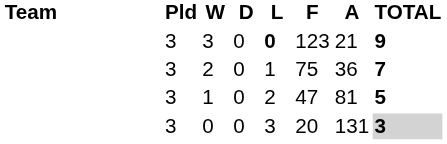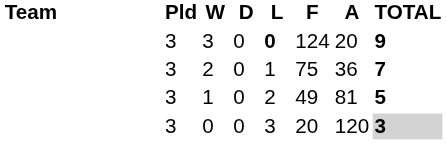(312, 41) 123 -> (312, 41) 124
(346, 41) 21 -> (346, 41) 20
(307, 97) 47 -> (307, 97) 49
(352, 126) 131 -> (352, 126) 120
